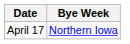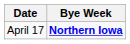(83, 31) normal -> (86, 31) bold
